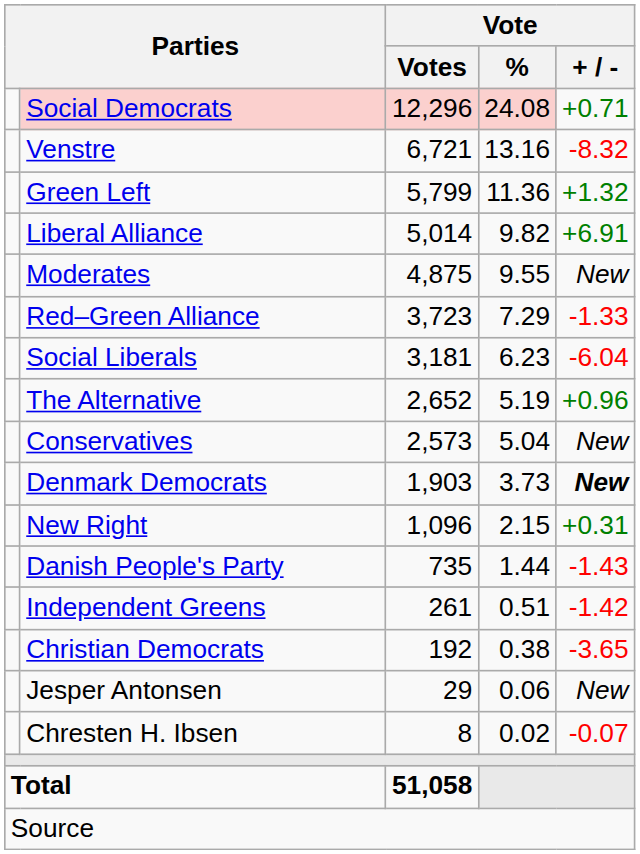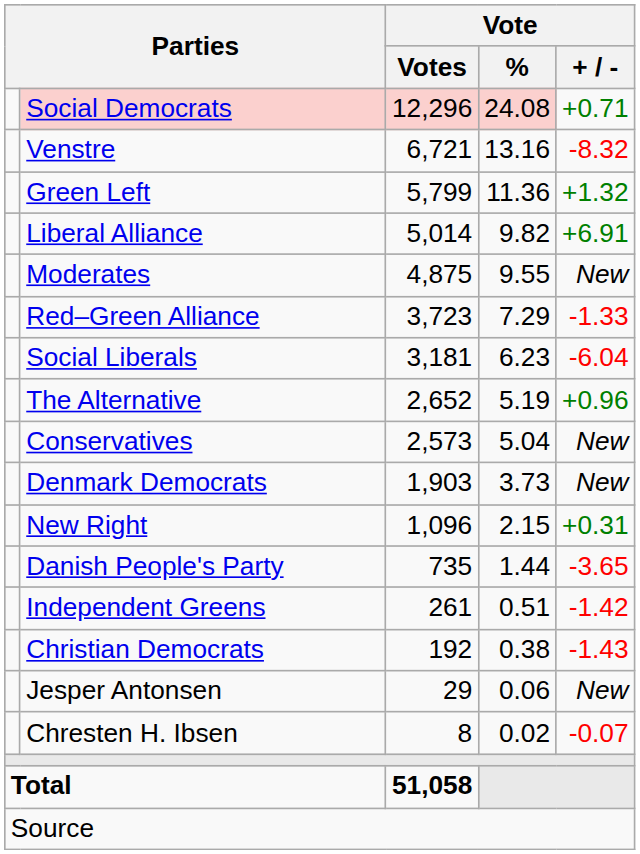(601, 483) bold -> (602, 483) normal
(599, 566) -1.43 -> (599, 566) -3.65
(599, 649) -3.65 -> (599, 649) -1.43
